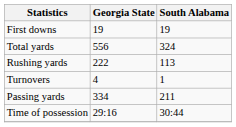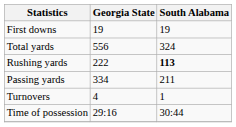(167, 63) normal -> (167, 63) bold
rows swapped: (36, 96) <-> (28, 79)
